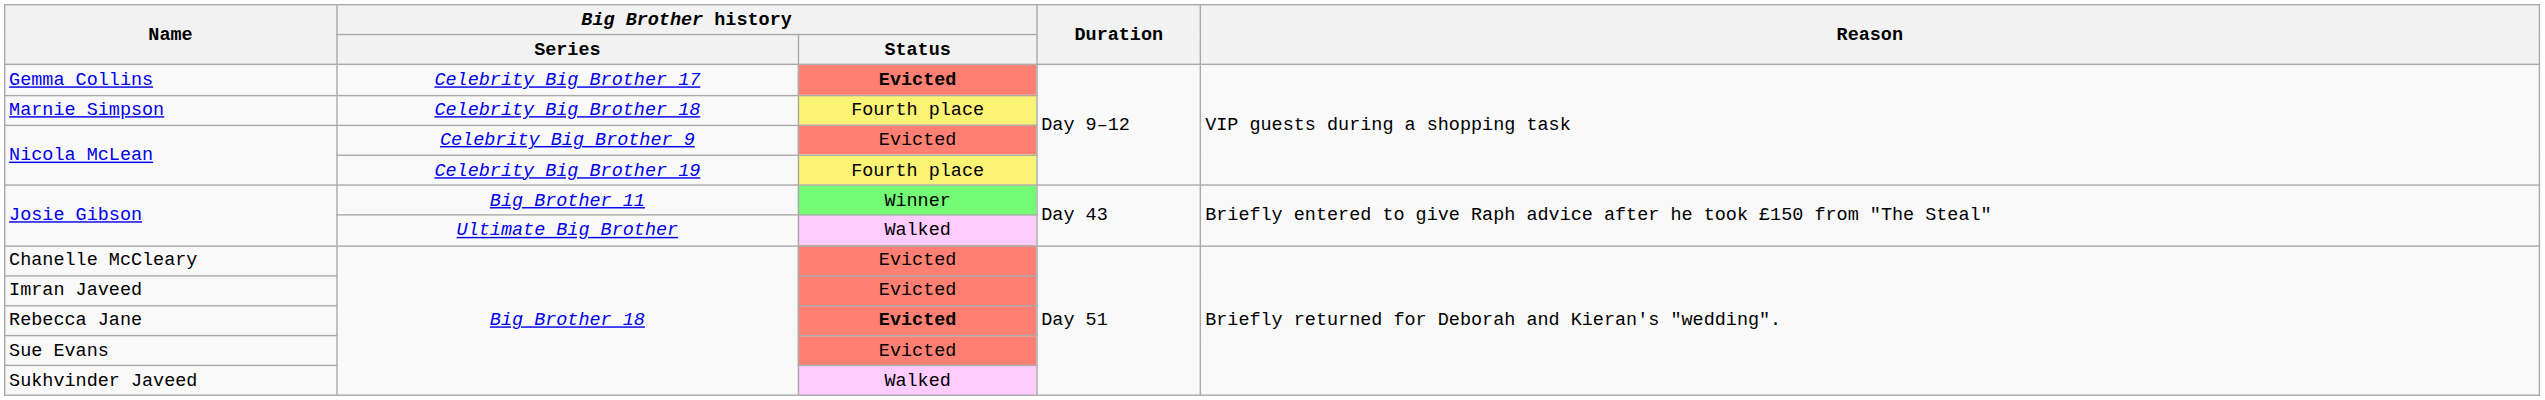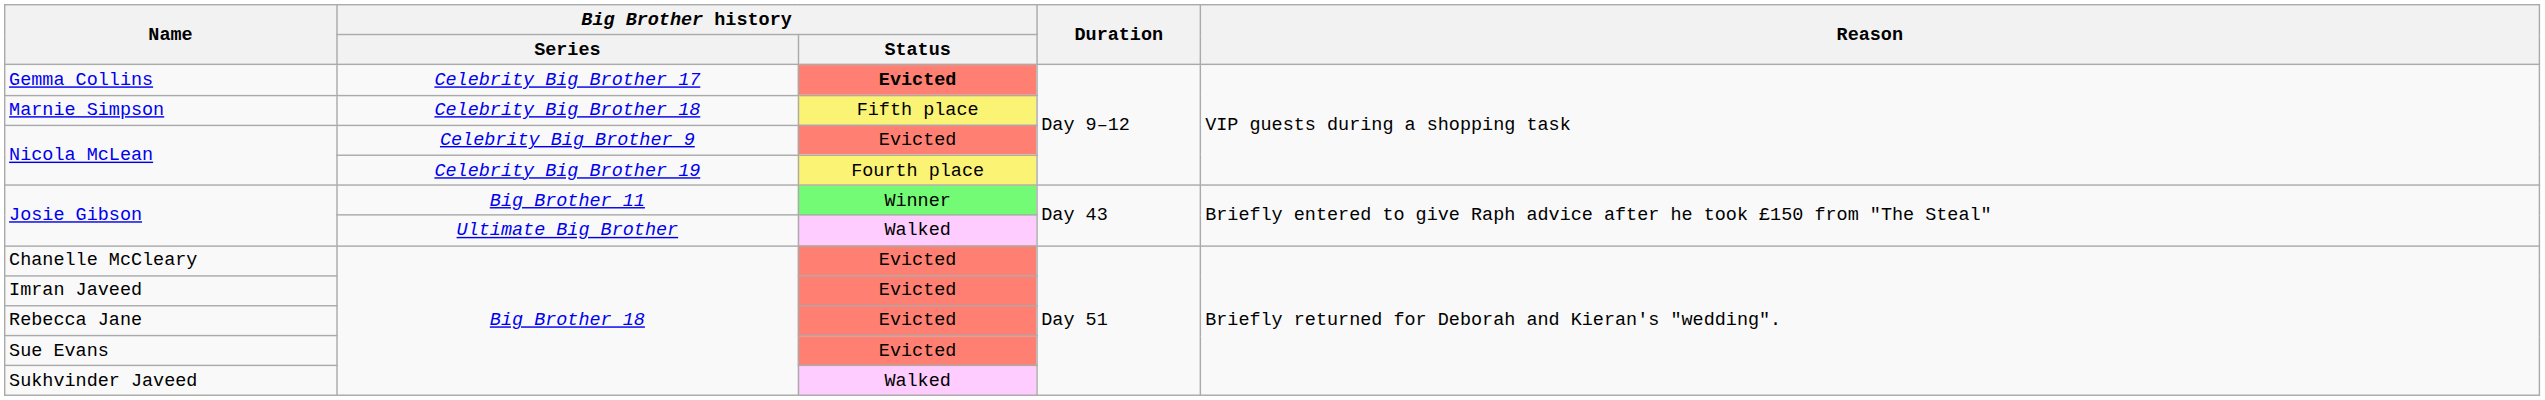(918, 110) Fourth place -> (918, 110) Fifth place
(918, 321) bold -> (918, 321) normal
